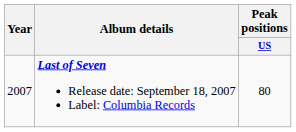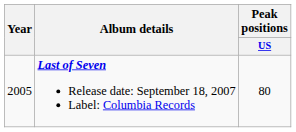(20, 91) 2007 -> (20, 91) 2005
